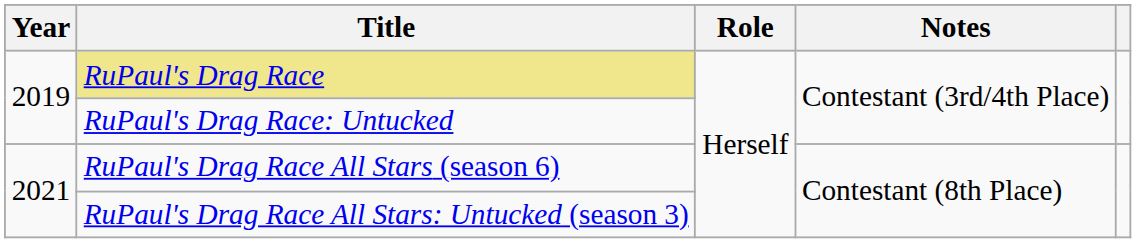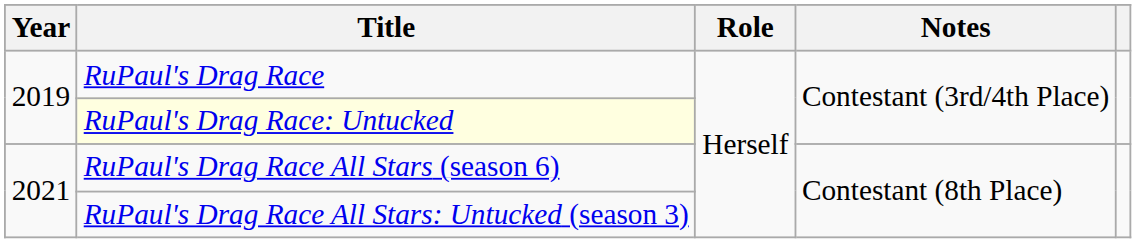(204, 74) khaki background -> (204, 74) no background
(269, 120) no background -> (269, 120) lightyellow background
